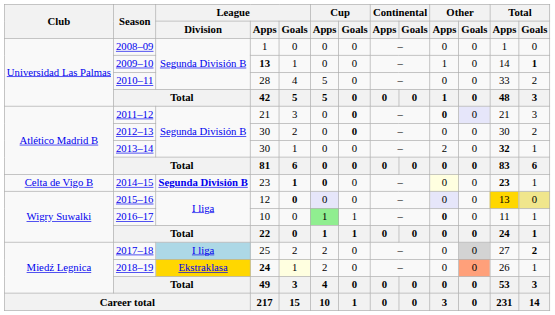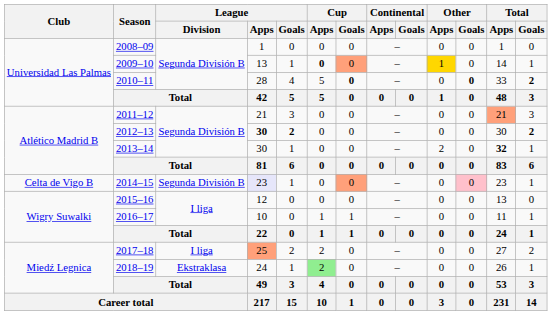(265, 64) bold -> (262, 64) normal
(325, 64) normal -> (322, 64) bold
(355, 64) no background -> (352, 64) lightsalmon background
(444, 64) no background -> (441, 64) gold background
(534, 64) bold -> (531, 64) normal
(355, 81) normal -> (352, 81) bold
(474, 81) normal -> (471, 81) bold
(534, 81) normal -> (531, 81) bold
(355, 115) bold -> (352, 115) normal
(444, 115) bold -> (441, 115) normal
(474, 115) lavender background -> (471, 115) no background
(504, 115) no background -> (501, 115) lightsalmon background
(265, 132) normal -> (262, 132) bold
(295, 132) normal -> (292, 132) bold
(355, 132) bold -> (352, 132) normal
(534, 132) normal -> (531, 132) bold
(203, 183) bold -> (202, 183) normal
(265, 183) no background -> (262, 183) lavender background
(295, 183) bold -> (292, 183) normal
(325, 183) bold -> (322, 183) normal
(355, 183) no background -> (352, 183) lightsalmon background
(444, 183) lightyellow background -> (441, 183) no background
(474, 183) no background -> (471, 183) pink background
(504, 183) bold -> (501, 183) normal
(295, 200) bold -> (292, 200) normal
(325, 200) lavender background -> (322, 200) no background
(444, 200) lavender background -> (441, 200) no background
(504, 200) gold background -> (501, 200) no background
(534, 200) khaki background -> (531, 200) no background
(325, 217) lightgreen background -> (322, 217) no background
(444, 217) bold -> (441, 217) normal
(203, 251) lightblue background -> (202, 251) no background
(265, 251) no background -> (262, 251) lightsalmon background
(474, 251) lightgrey background -> (471, 251) no background
(534, 251) bold -> (531, 251) normal
(203, 268) gold background -> (202, 268) no background
(265, 268) bold -> (262, 268) normal
(295, 268) lightyellow background -> (292, 268) no background
(325, 268) no background -> (322, 268) lightgreen background
(474, 268) lightsalmon background -> (471, 268) no background
